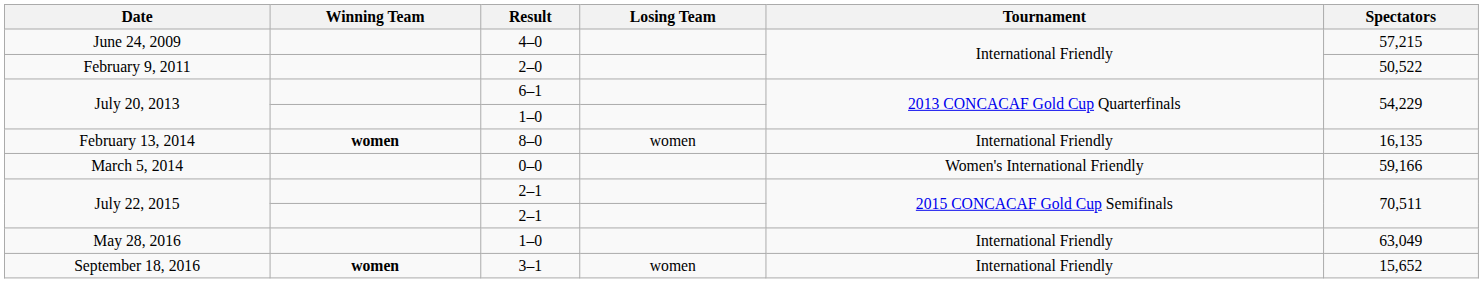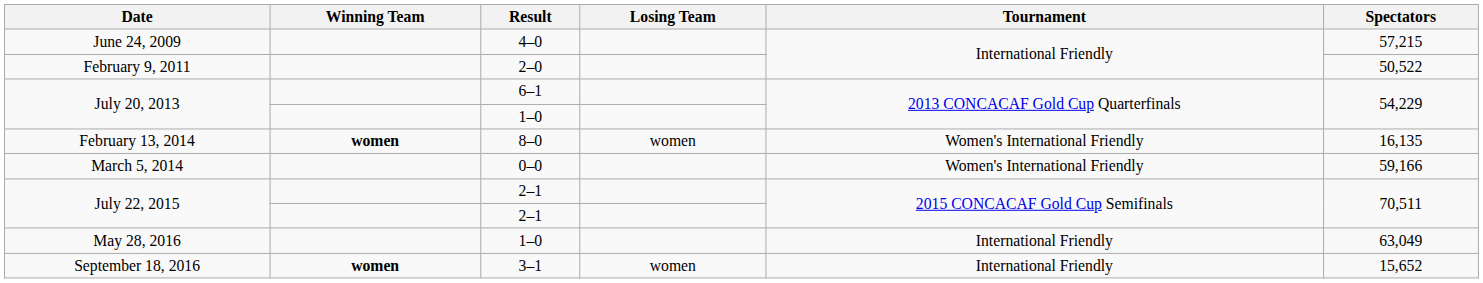(1044, 141) International Friendly -> (1044, 141) Women's International Friendly
